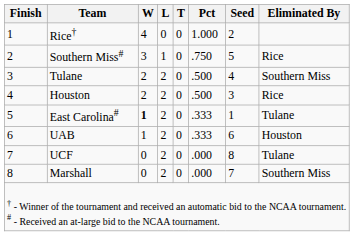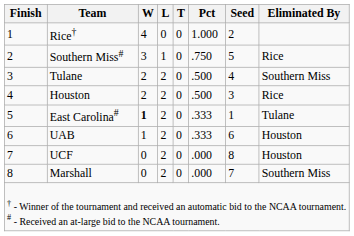(278, 154) Tulane -> (282, 154) Houston
